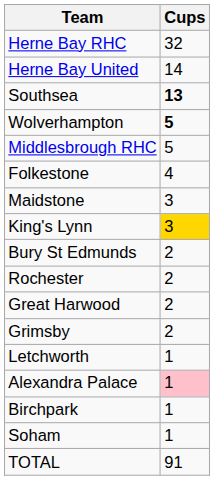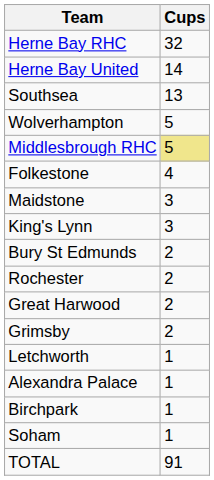(173, 95) bold -> (173, 95) normal
(169, 122) bold -> (169, 122) normal
(169, 148) no background -> (169, 148) khaki background
(169, 226) gold background -> (169, 226) no background
(169, 383) pink background -> (169, 383) no background
